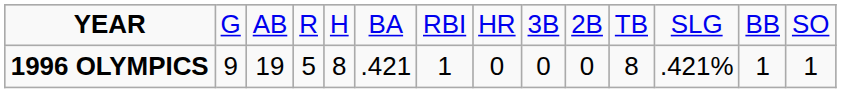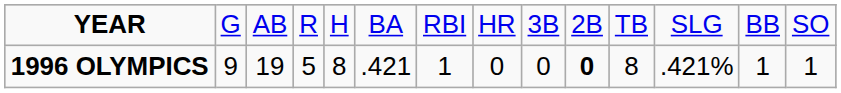(587, 66) normal -> (587, 66) bold
